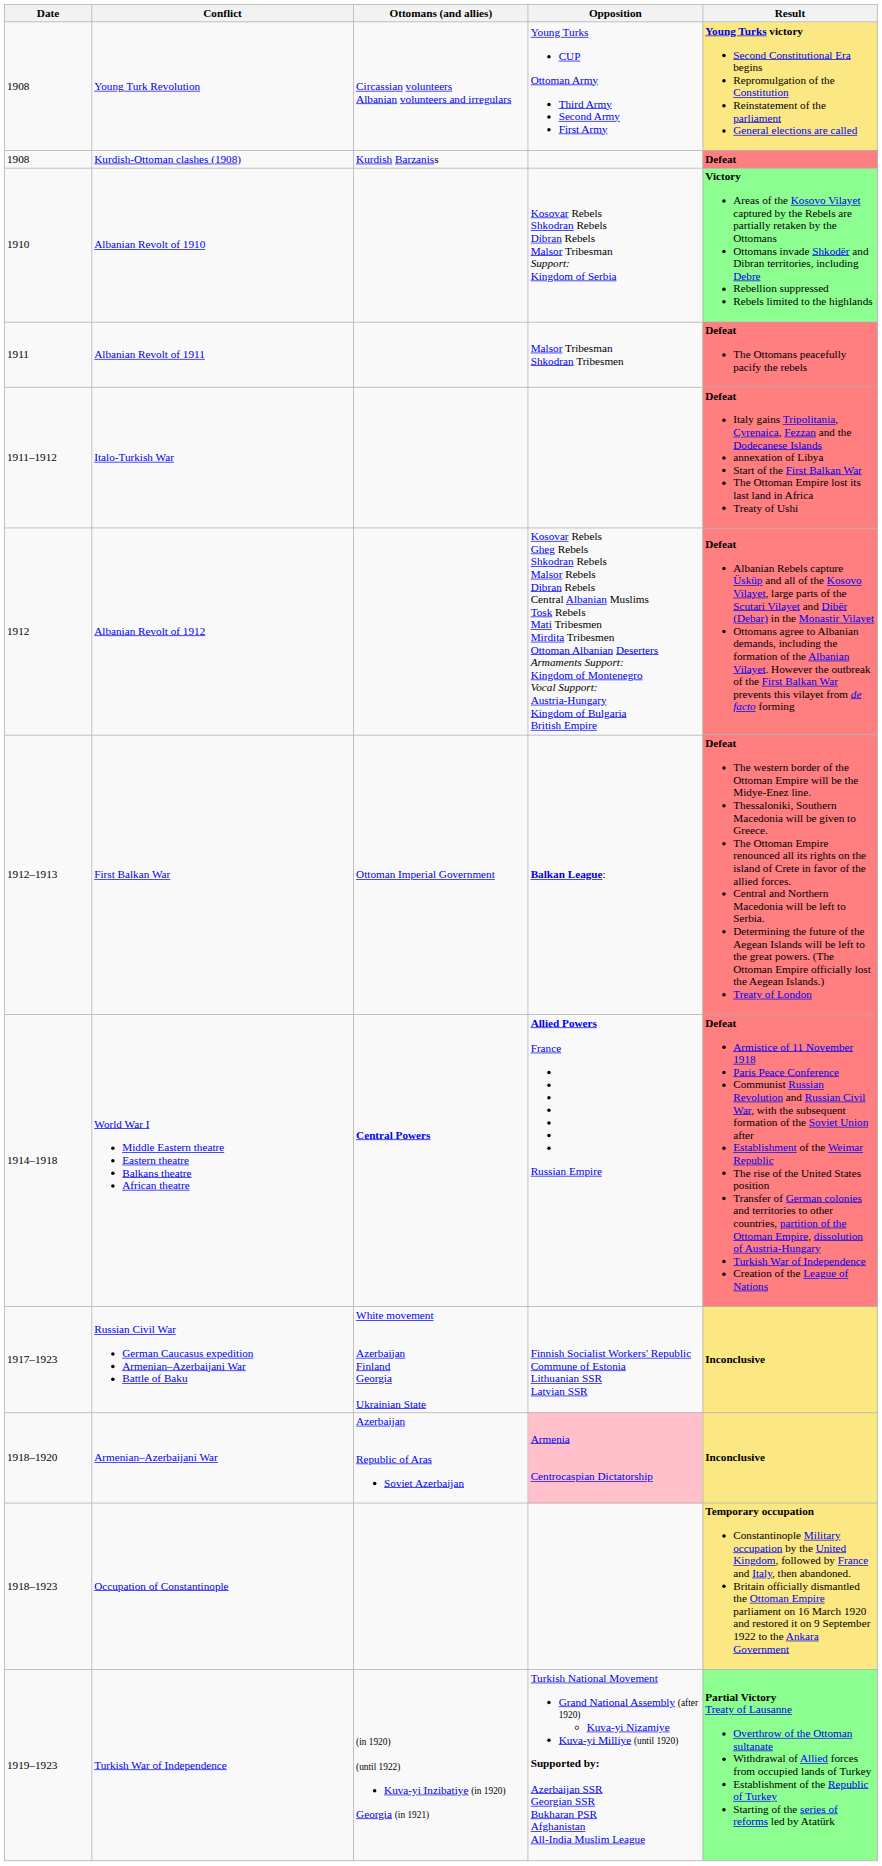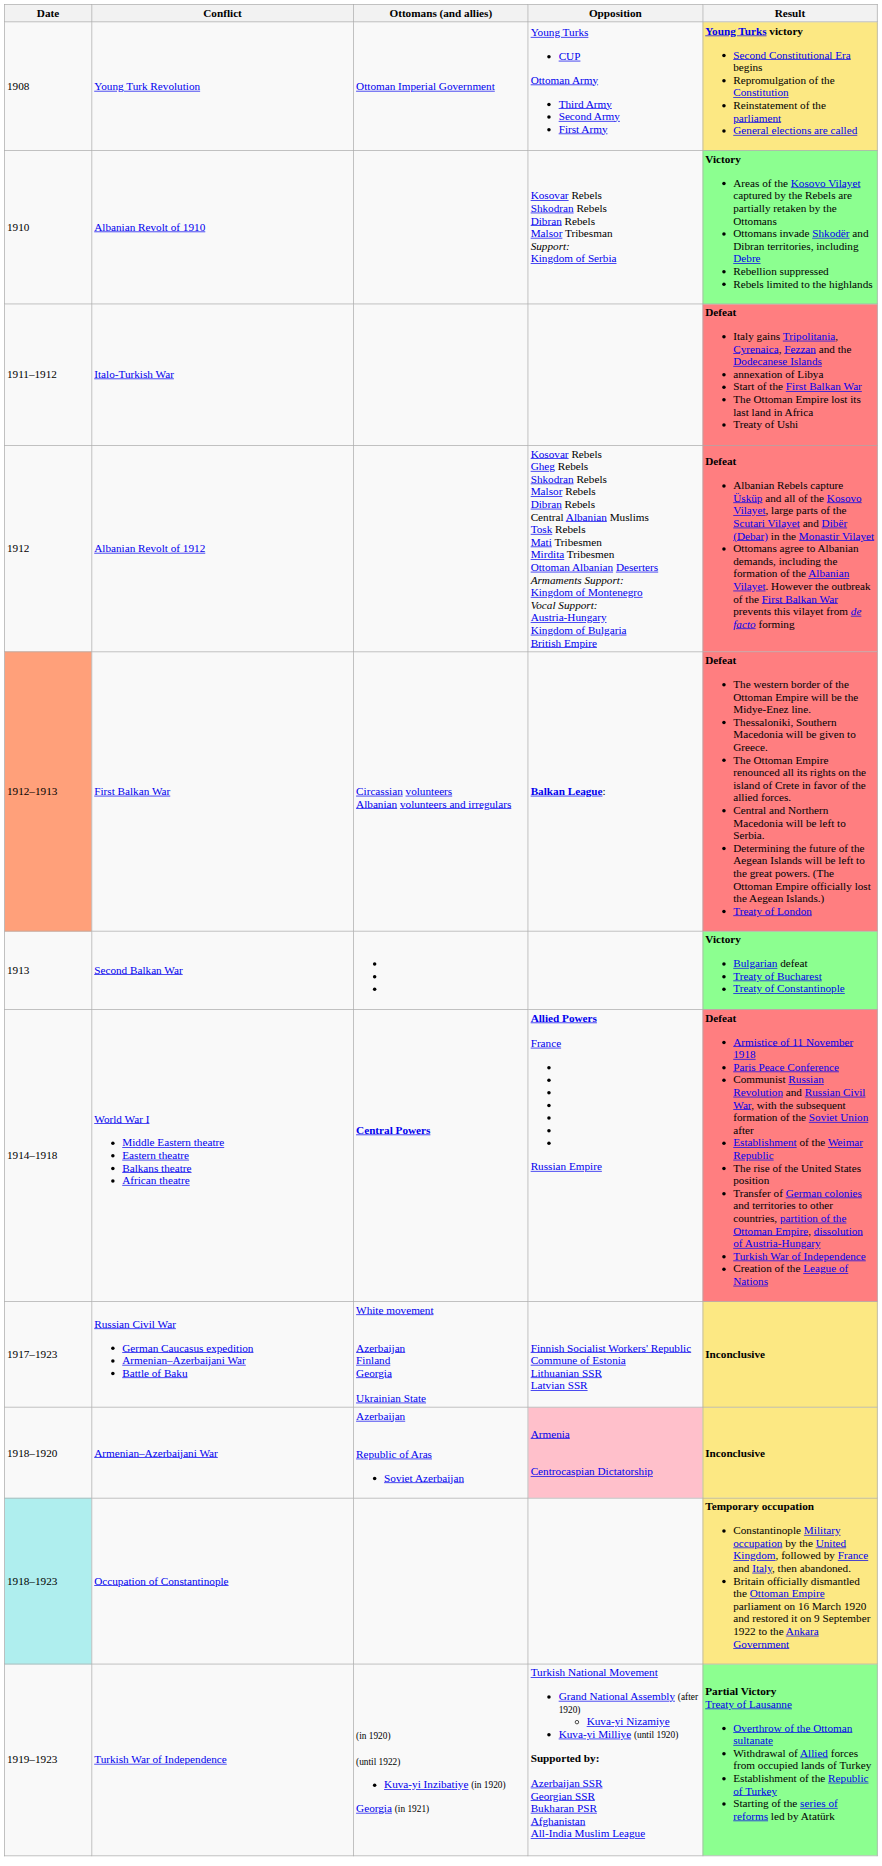(434, 92) Circassian volunteers Albanian volunteers and irregulars -> (425, 86) Ottoman Imperial Government
- row: (168, 159)
- row: (150, 354)
(32, 874) no background -> (32, 791) lightsalmon background
(425, 874) Ottoman Imperial Government -> (434, 797) Circassian volunteers Albanian volunteers and irregulars
+ row: (138, 970)
(32, 1586) no background -> (32, 1581) paleturquoise background
